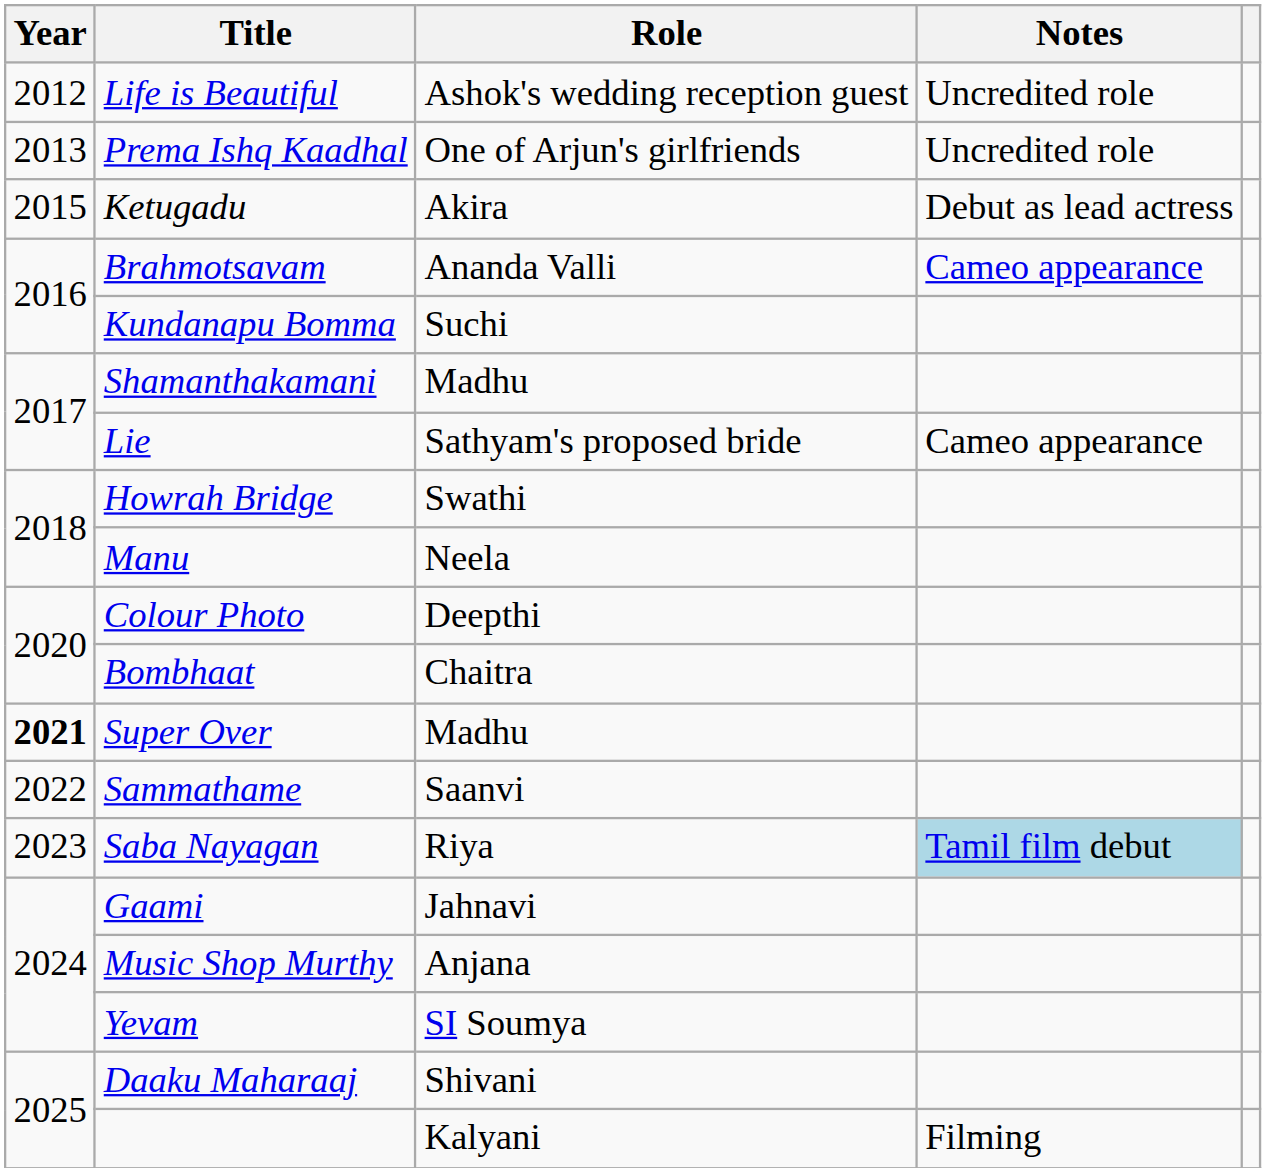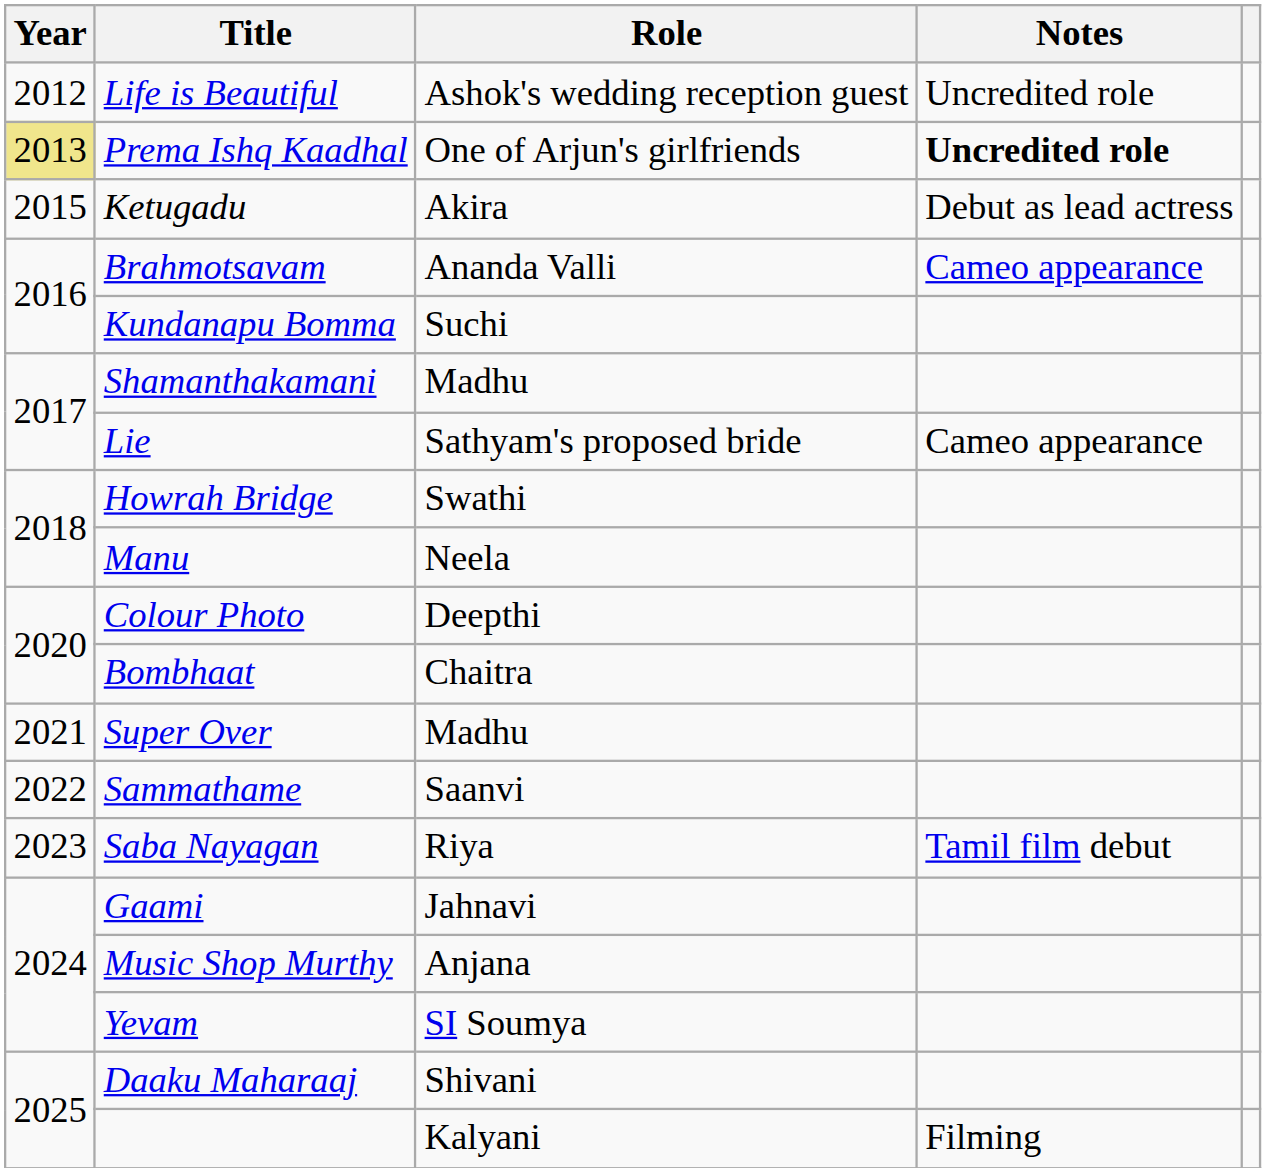(50, 149) no background -> (50, 149) khaki background
(1040, 149) normal -> (1047, 149) bold
(50, 730) bold -> (50, 730) normal
(1048, 847) lightblue background -> (1048, 847) no background
